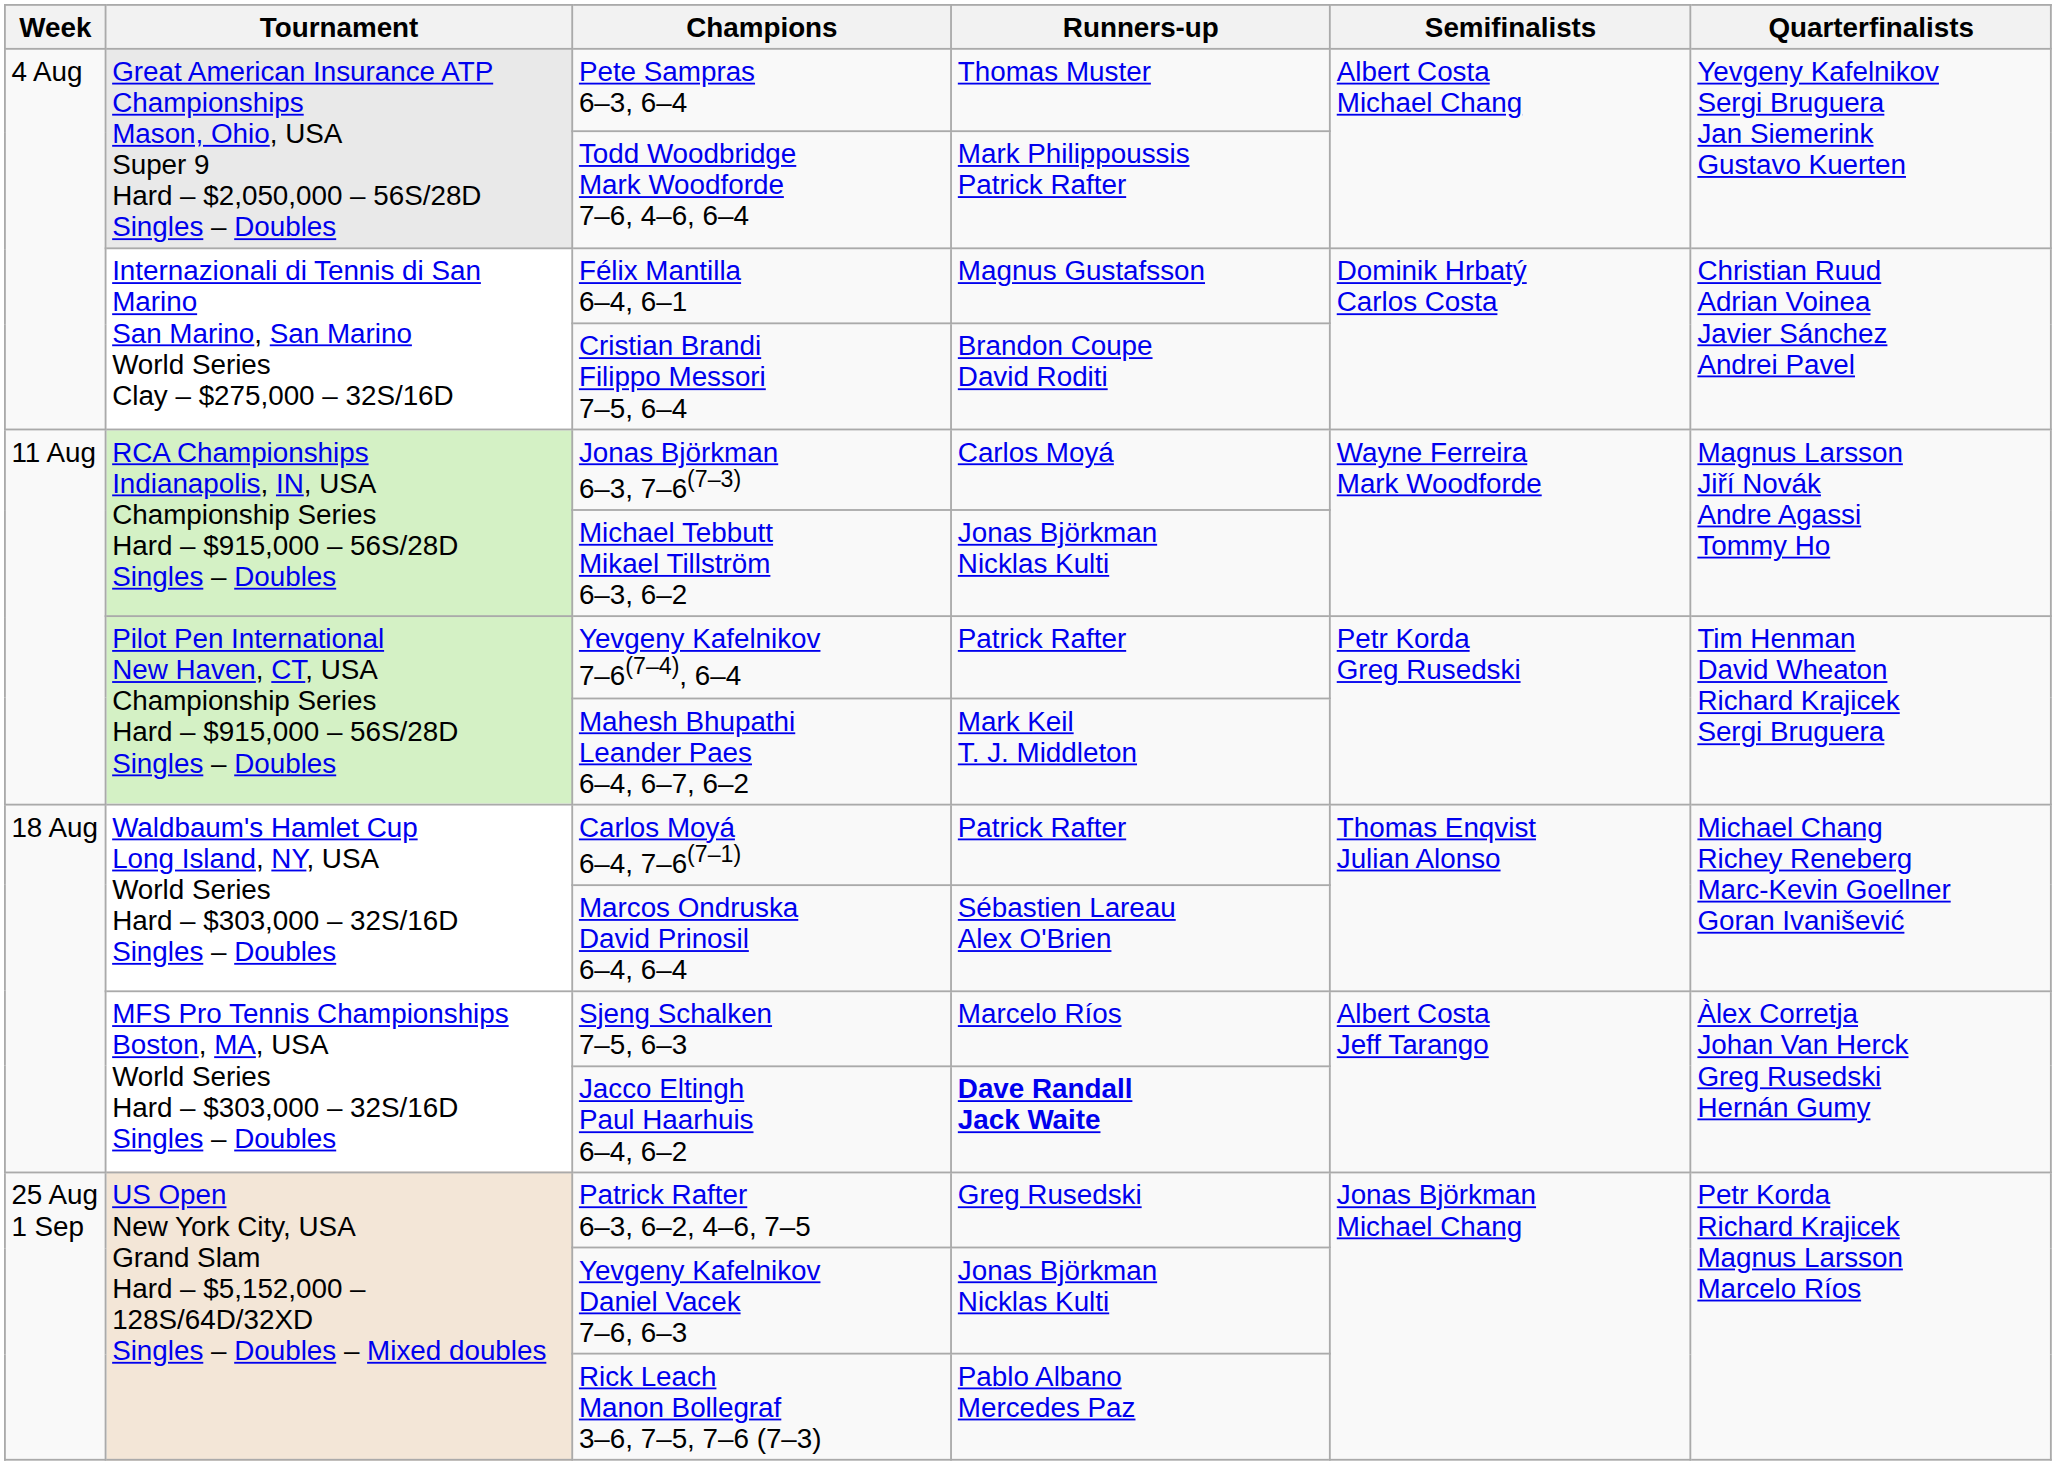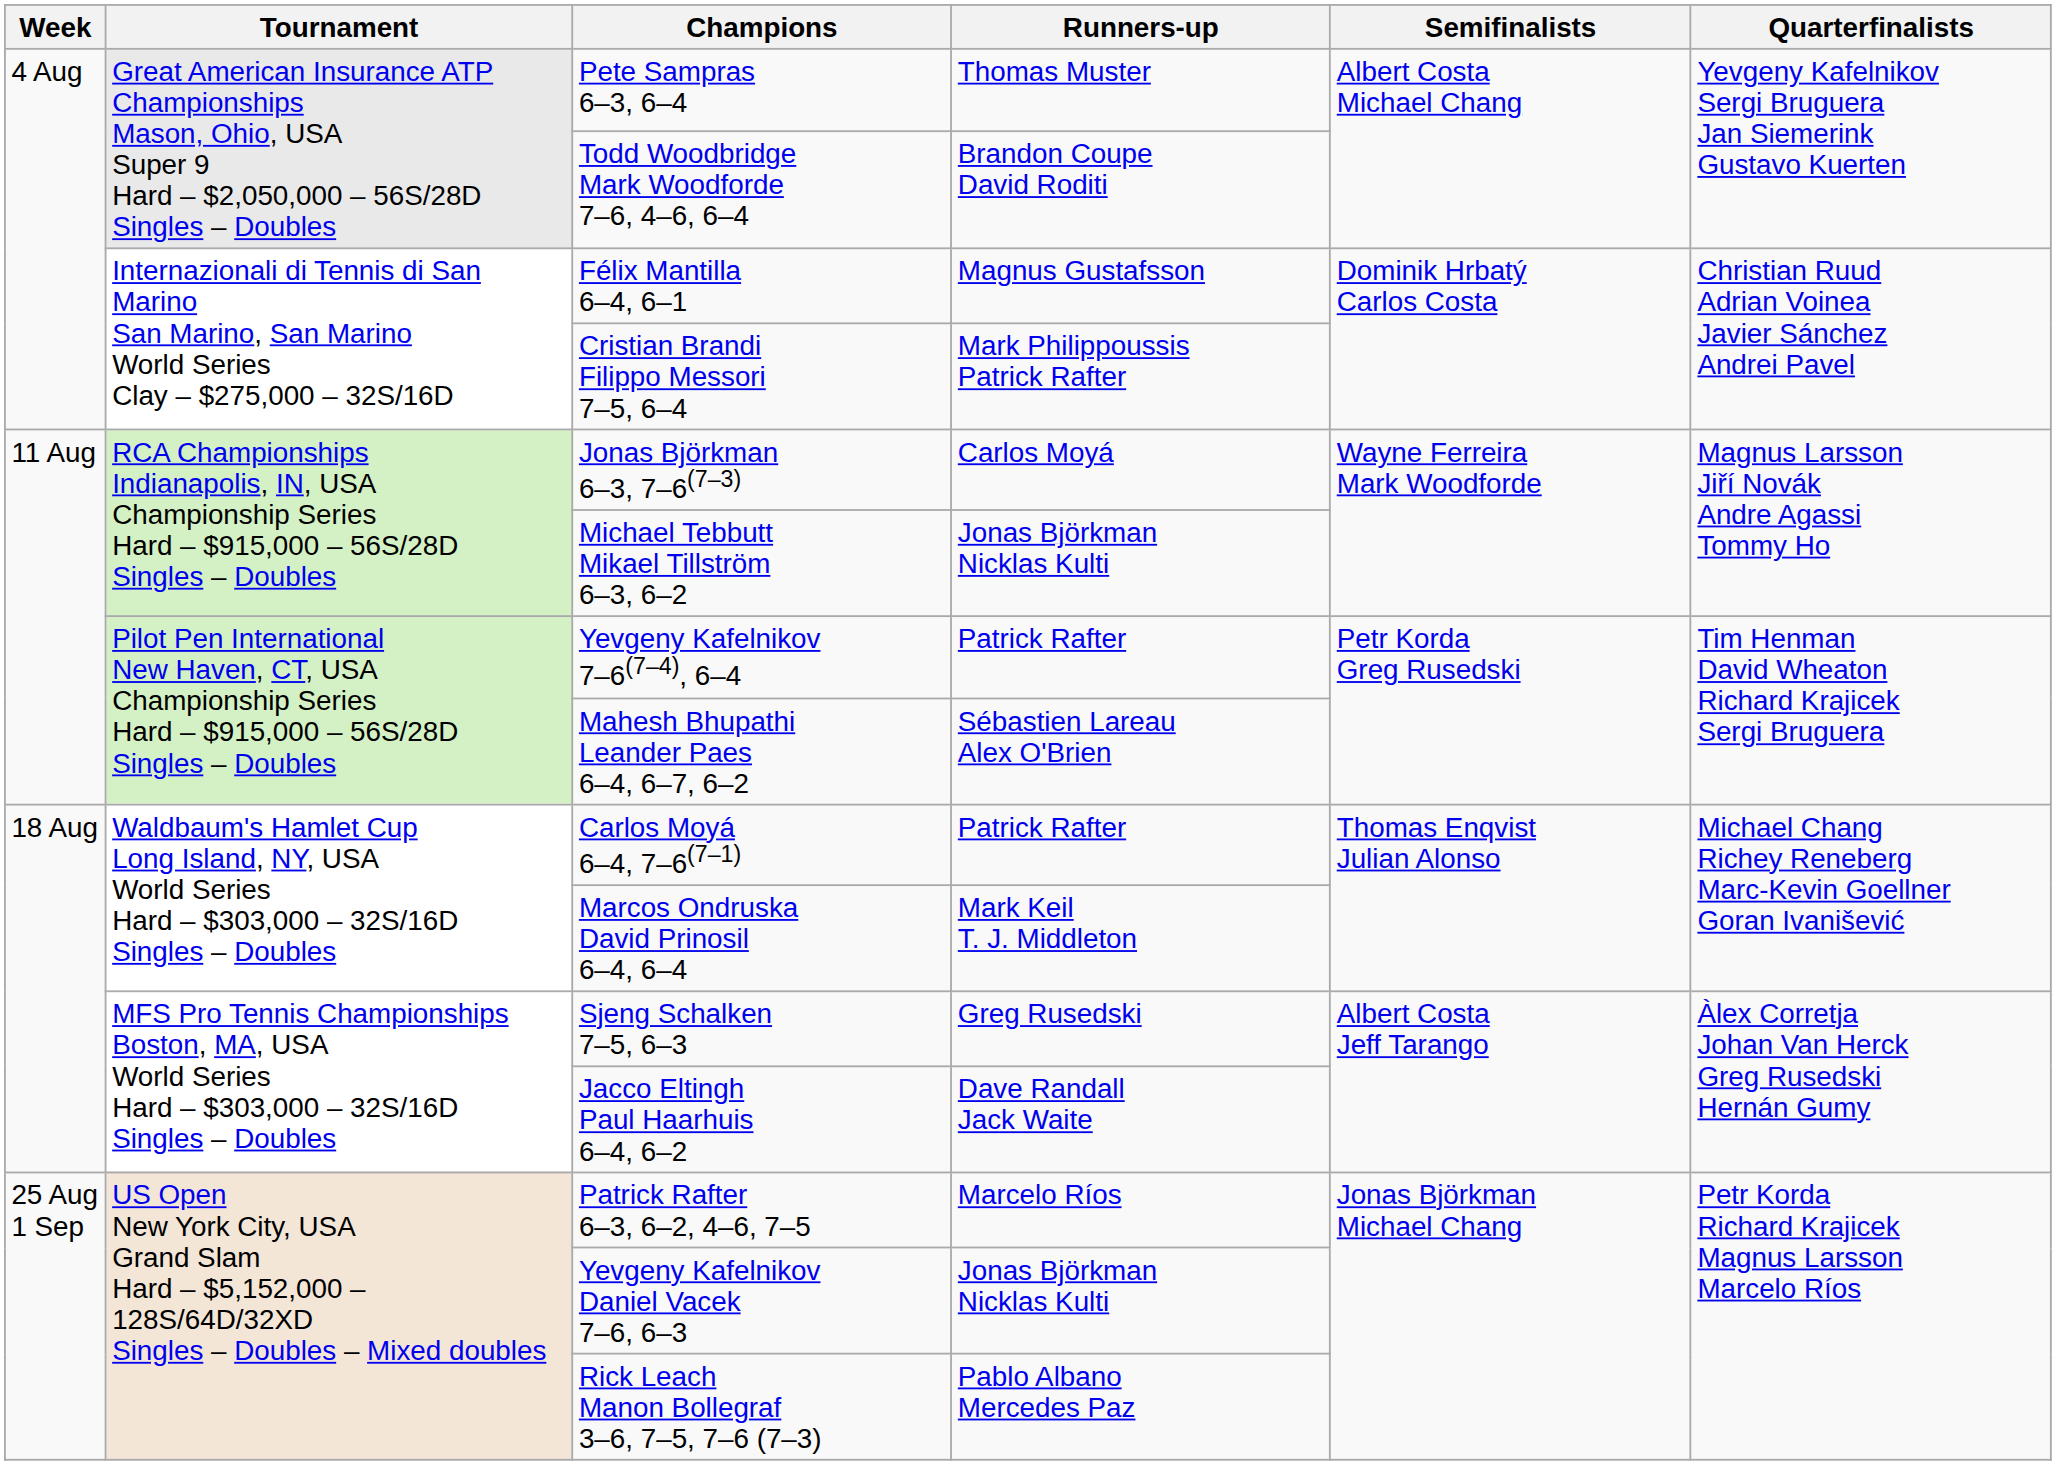(1074, 169) Mark Philippoussis Patrick Rafter -> (1055, 169) Brandon Coupe David Roditi
(1055, 361) Brandon Coupe David Roditi -> (1074, 361) Mark Philippoussis Patrick Rafter
(1047, 735) Mark Keil T. J. Middleton -> (1067, 735) Sébastien Lareau Alex O'Brien
(1067, 922) Sébastien Lareau Alex O'Brien -> (1047, 922) Mark Keil T. J. Middleton
(1040, 1013) Marcelo Ríos -> (1050, 1013) Greg Rusedski
(1045, 1104) bold -> (1041, 1104) normal
(1050, 1195) Greg Rusedski -> (1040, 1195) Marcelo Ríos
